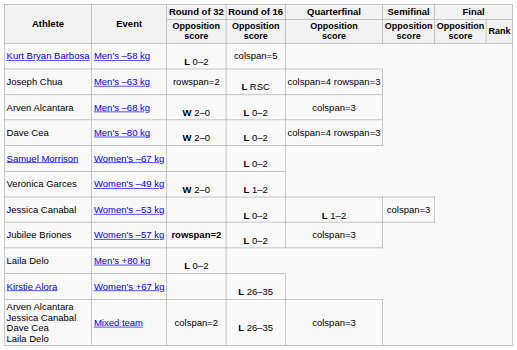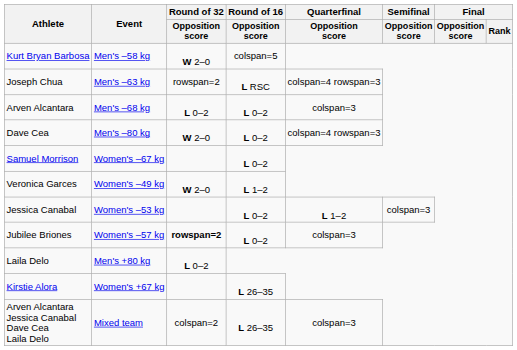(196, 62) L 0–2 -> (196, 62) W 2–0
(196, 113) W 2–0 -> (196, 113) L 0–2
